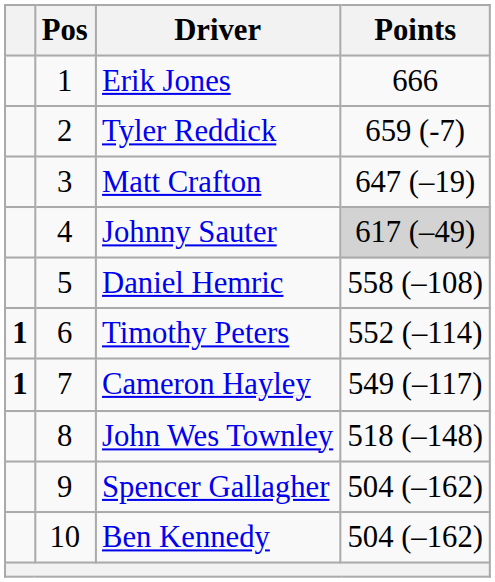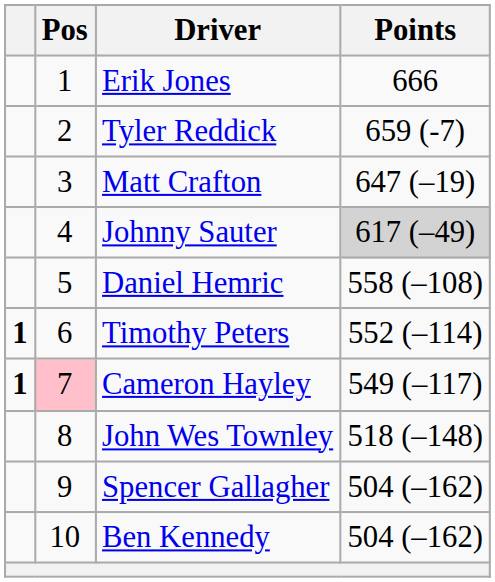(65, 384) no background -> (65, 384) pink background
